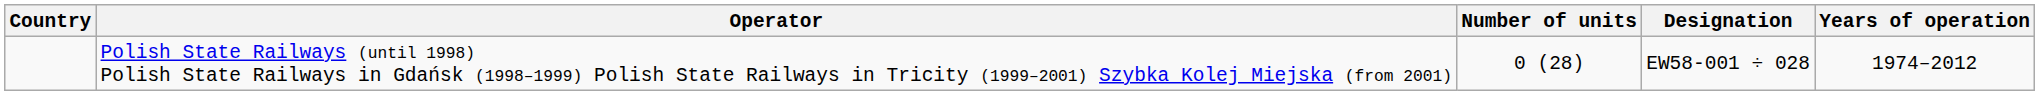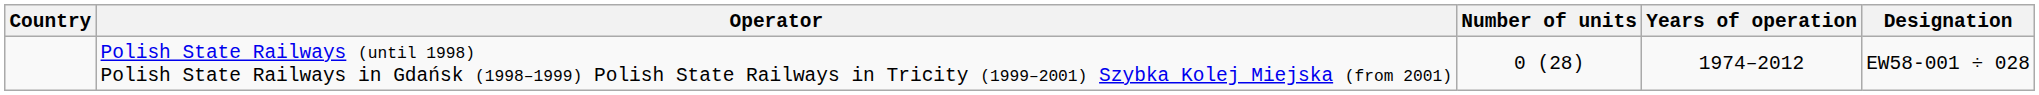columns swapped: (1728, 21) <-> (1925, 21)
